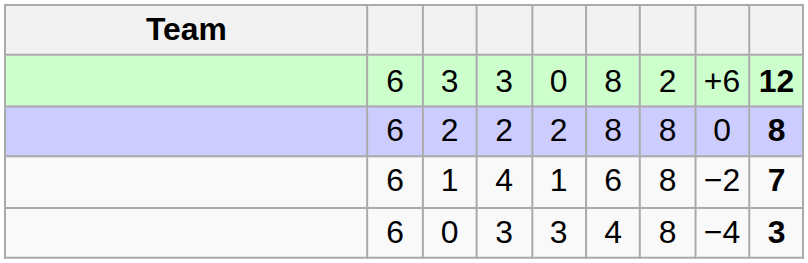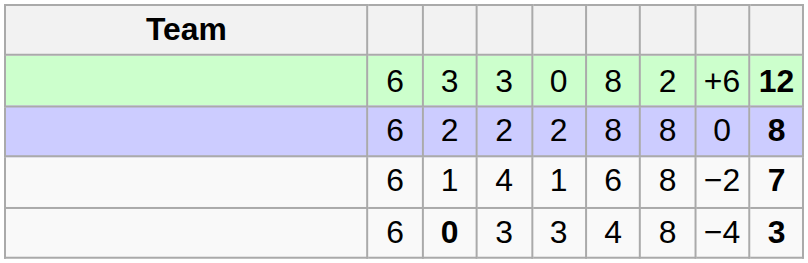(450, 231) normal -> (450, 231) bold
